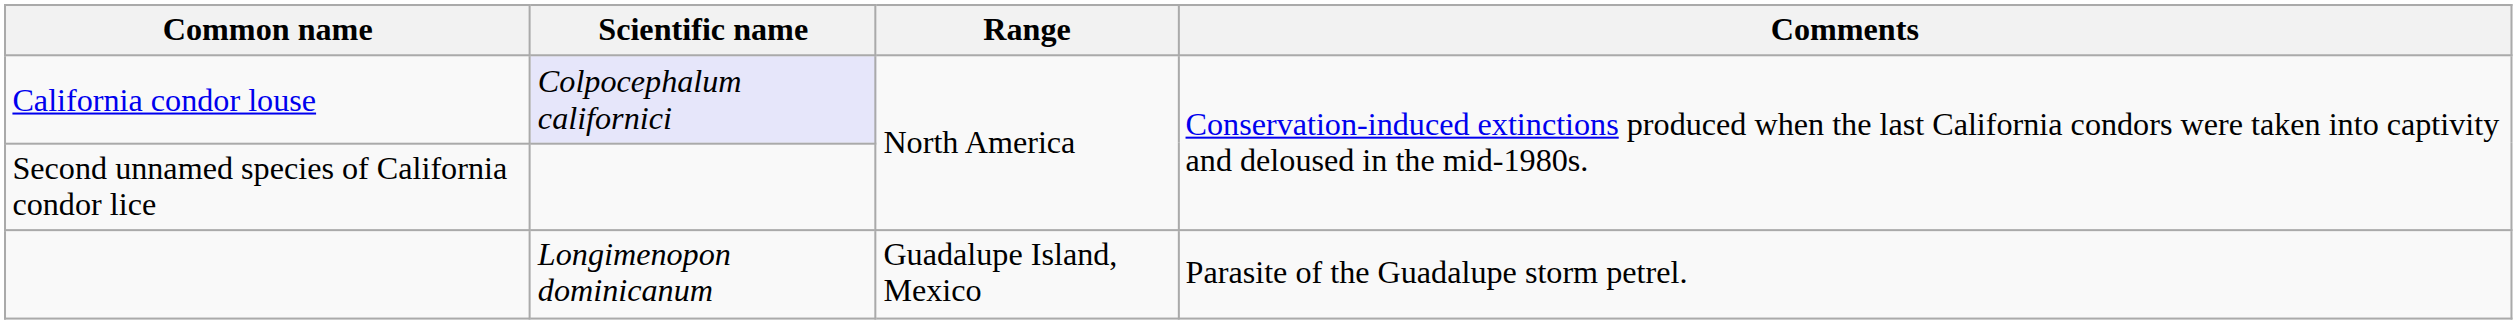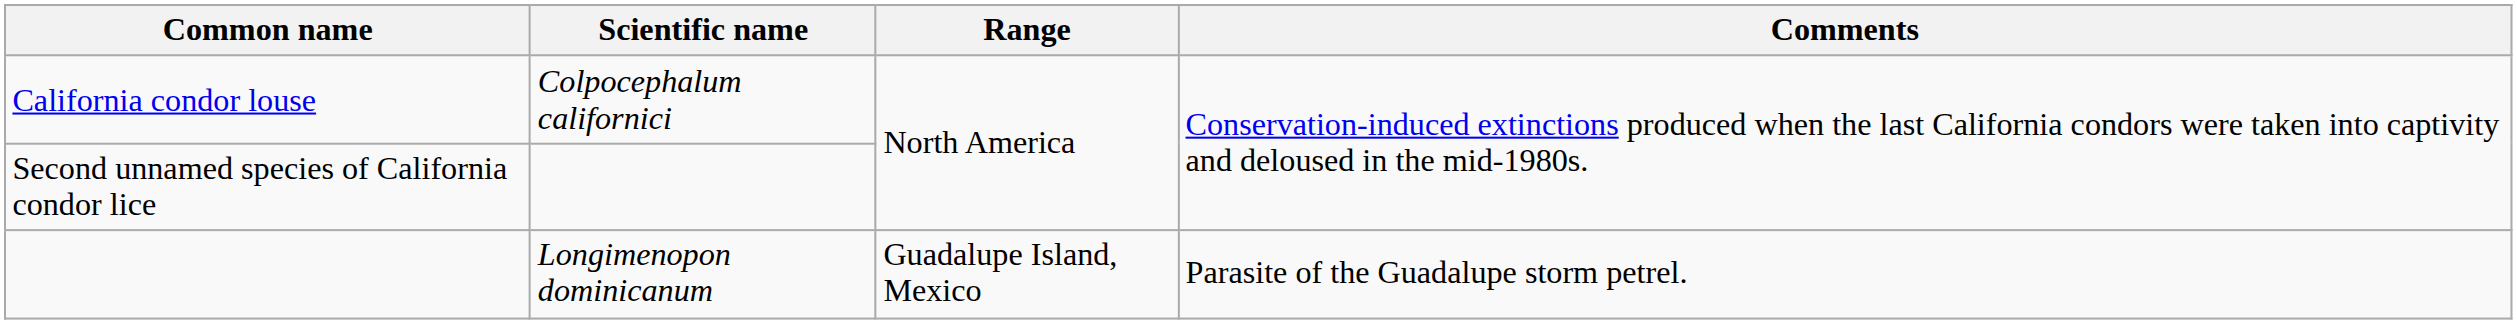(640, 99) lavender background -> (640, 99) no background
